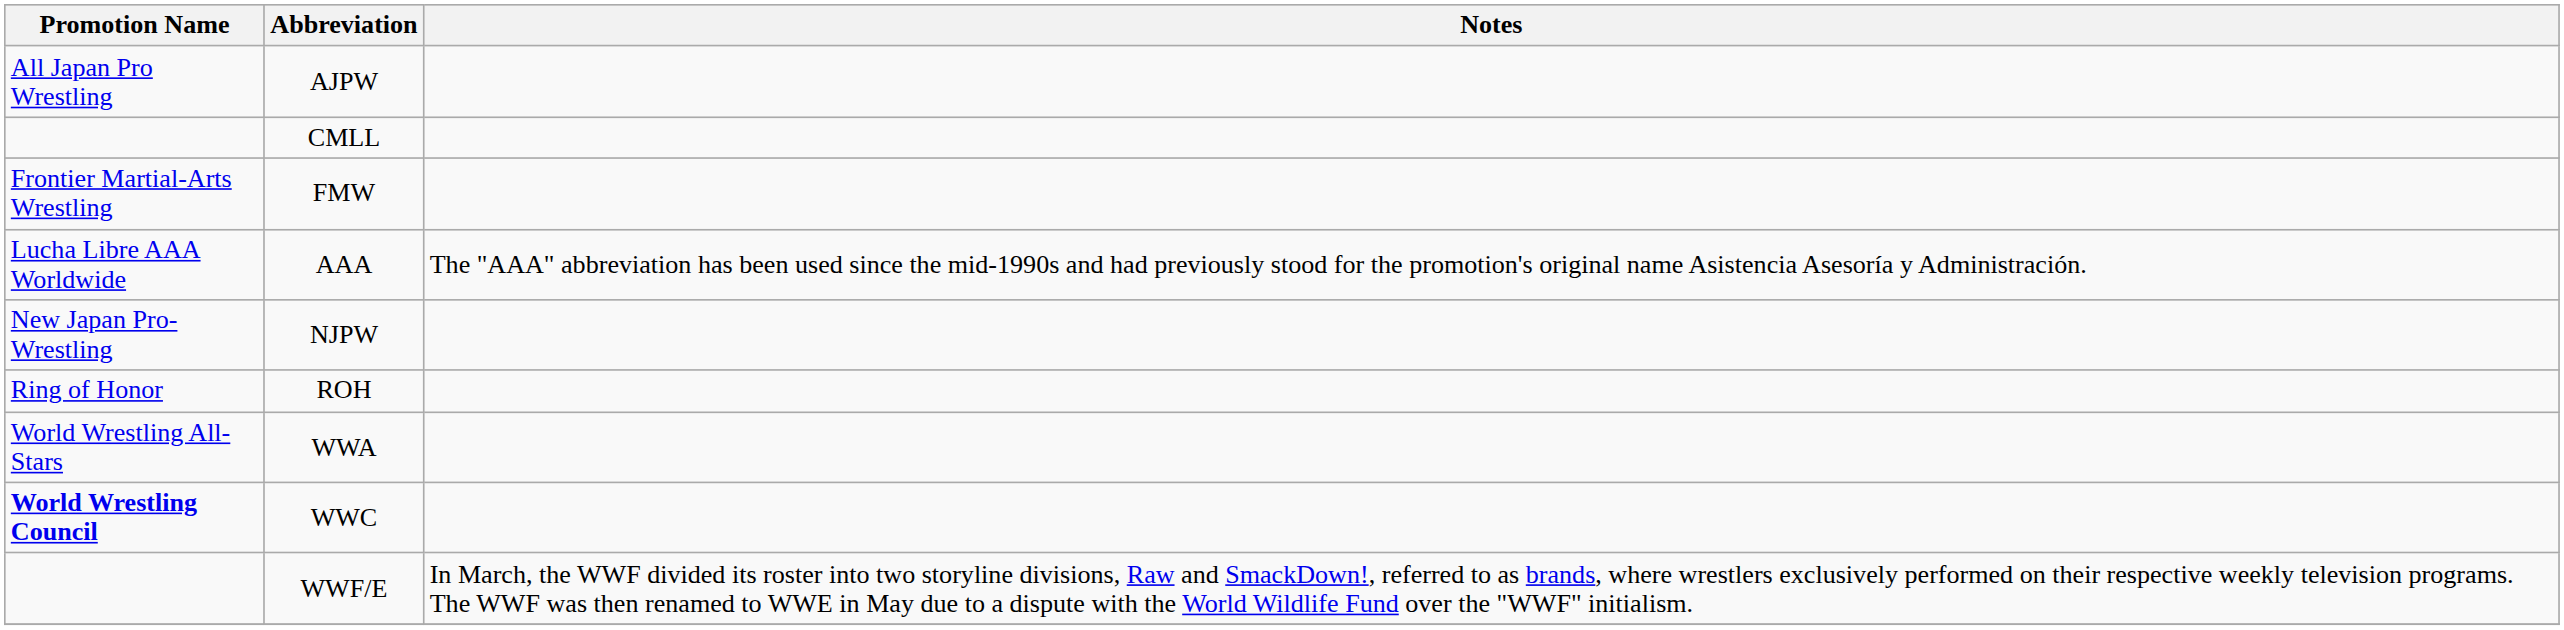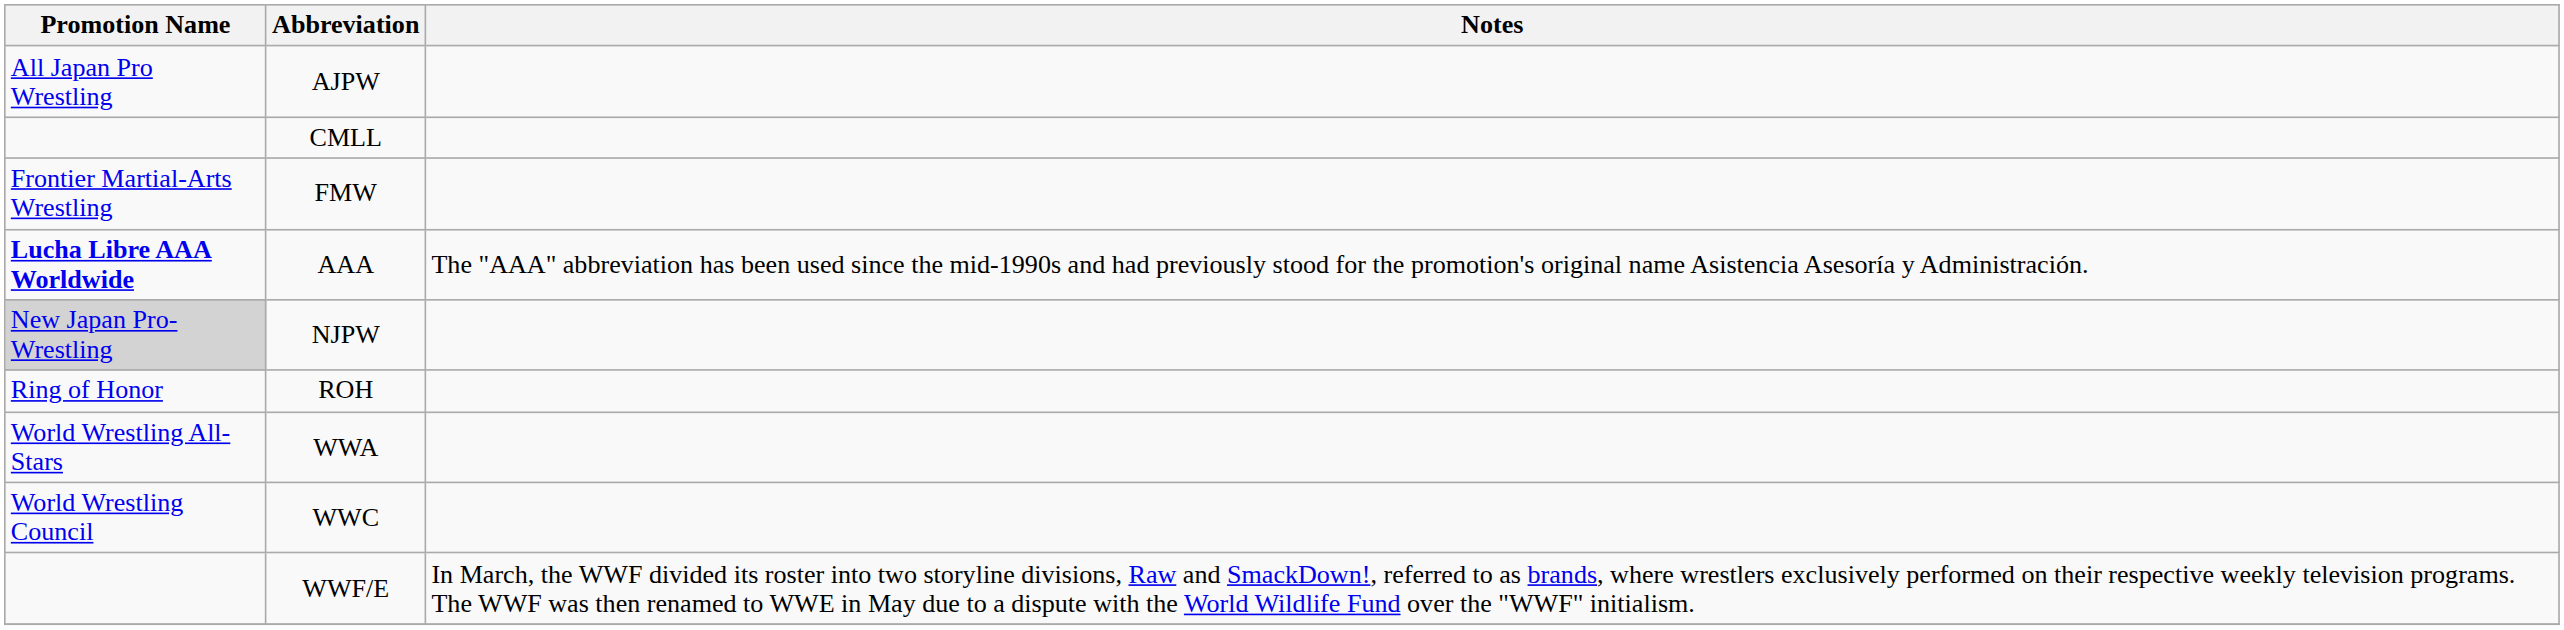(106, 263) normal -> (111, 263) bold
(94, 334) no background -> (94, 334) lightgrey background
(104, 517) bold -> (97, 517) normal
